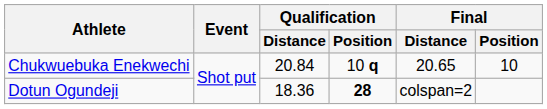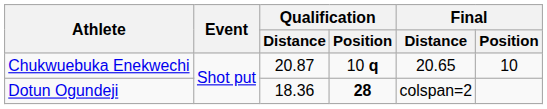(295, 66) 20.84 -> (295, 66) 20.87
